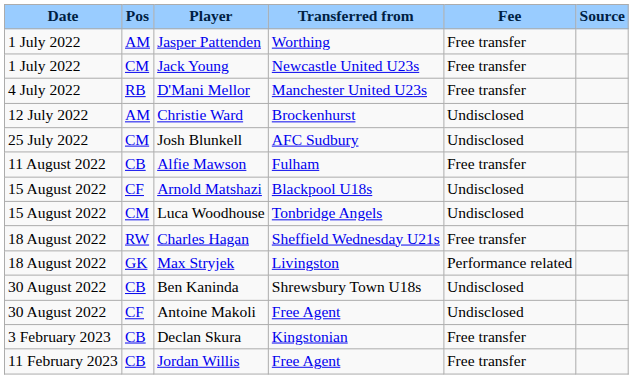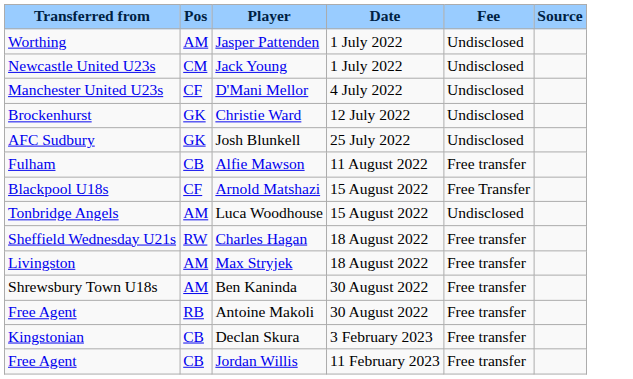columns swapped: (63, 16) <-> (356, 16)
(486, 41) Free transfer -> (485, 41) Undisclosed
(486, 66) Free transfer -> (485, 66) Undisclosed
(135, 90) RB -> (193, 90) CF
(486, 90) Free transfer -> (485, 90) Undisclosed
(137, 115) AM -> (194, 115) GK
(137, 139) CM -> (194, 139) GK
(485, 189) Undisclosed -> (489, 189) Free Transfer
(137, 213) CM -> (196, 213) AM
(136, 262) GK -> (196, 262) AM
(510, 262) Performance related -> (486, 262) Free transfer
(135, 287) CB -> (196, 287) AM
(485, 287) Undisclosed -> (486, 287) Free transfer
(134, 312) CF -> (194, 312) RB
(485, 312) Undisclosed -> (486, 312) Free transfer
